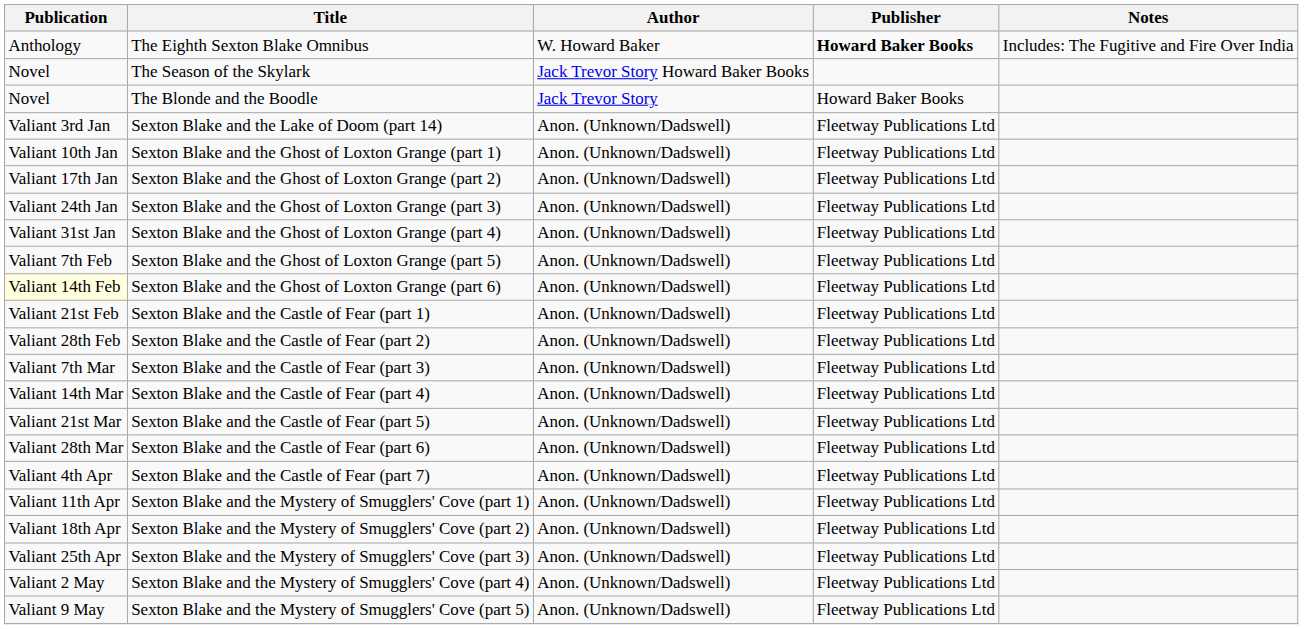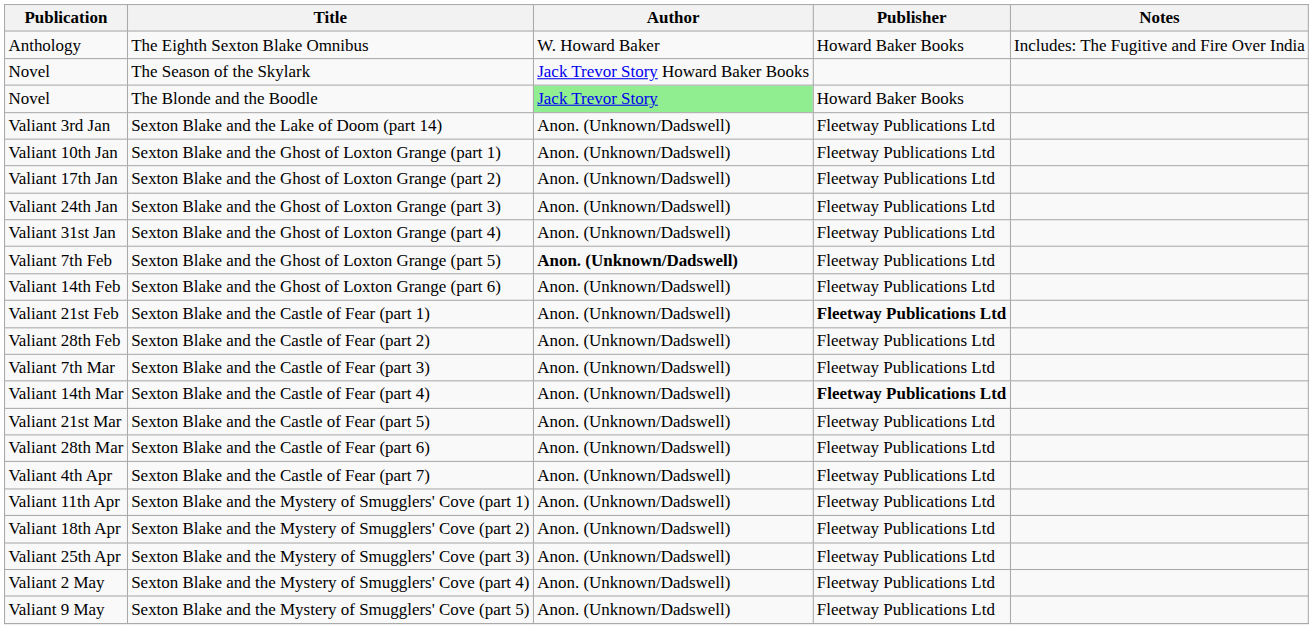(895, 44) bold -> (890, 44) normal
(598, 98) no background -> (598, 98) lightgreen background
(634, 260) normal -> (638, 260) bold
(64, 286) lightyellow background -> (64, 286) no background
(906, 313) normal -> (912, 313) bold
(906, 394) normal -> (912, 394) bold
